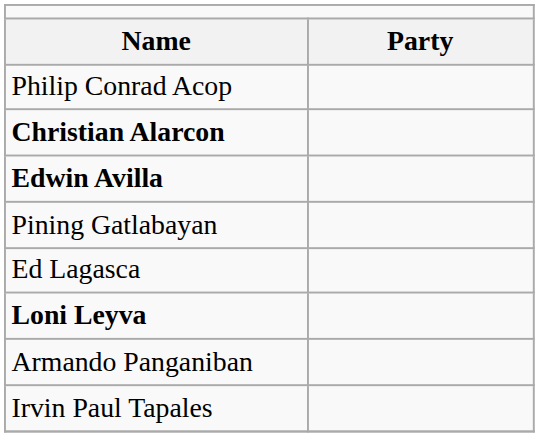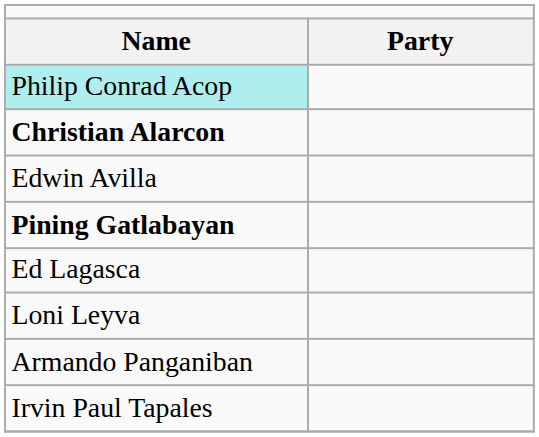(122, 86) no background -> (122, 86) paleturquoise background
(87, 178) bold -> (84, 178) normal
(114, 224) normal -> (123, 224) bold
(79, 315) bold -> (76, 315) normal
